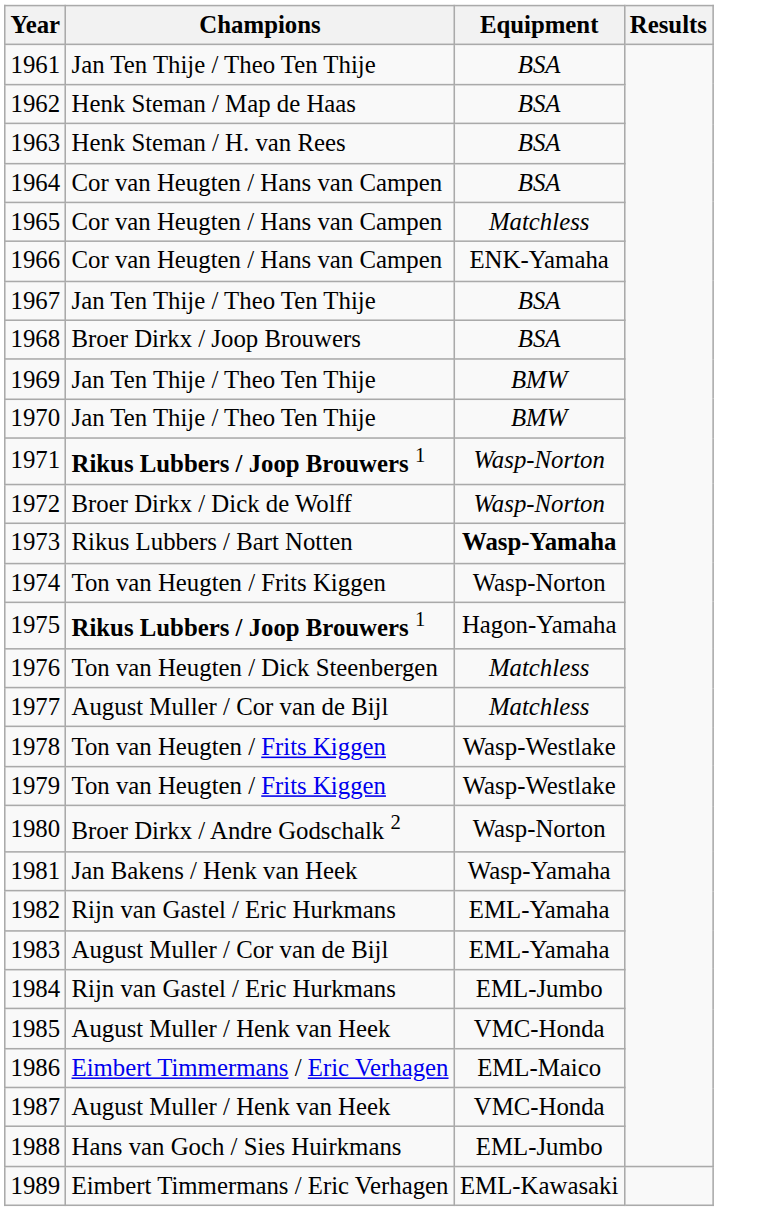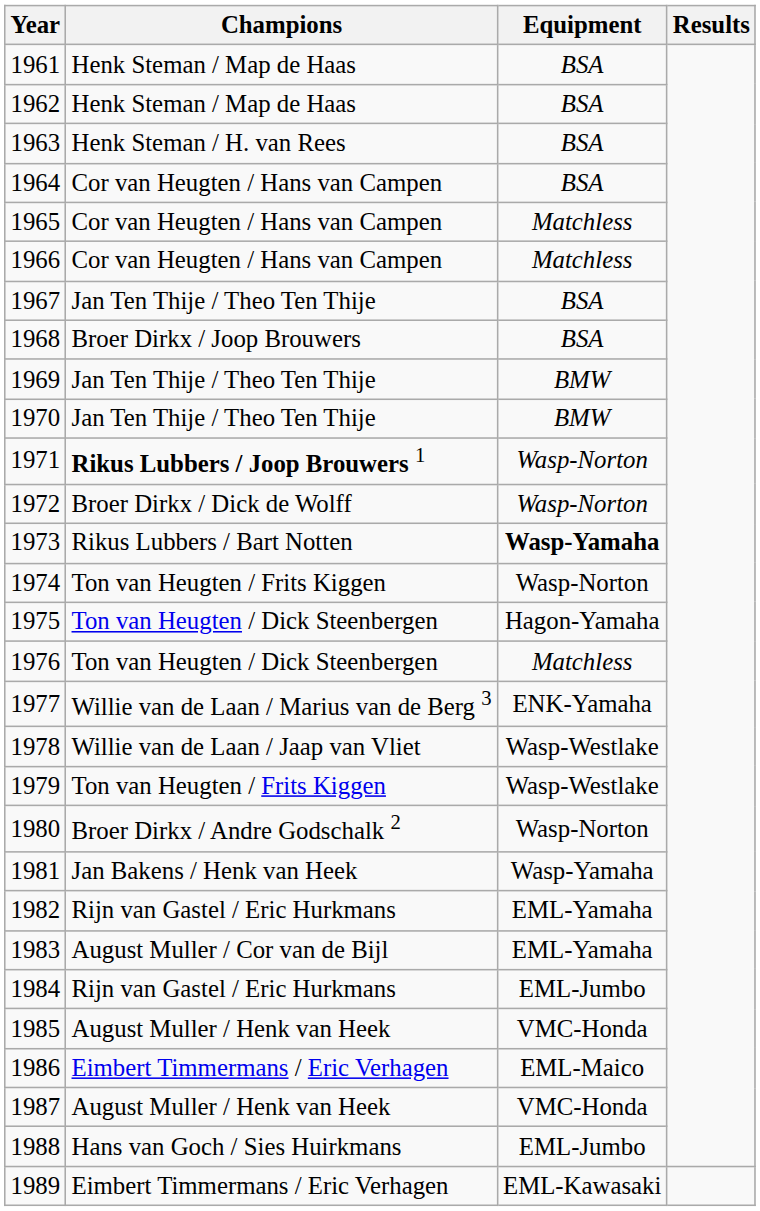(224, 64) Jan Ten Thije / Theo Ten Thije -> (214, 64) Henk Steman / Map de Haas
(539, 260) ENK-Yamaha -> (582, 260) Matchless
(248, 624) Rikus Lubbers / Joop Brouwers 1 -> (255, 621) Ton van Heugten / Dick Steenbergen
(230, 707) August Muller / Cor van de Bijl -> (282, 703) Willie van de Laan / Marius van de Berg 3
(539, 707) Matchless -> (582, 703) ENK-Yamaha
(229, 746) Ton van Heugten / Frits Kiggen -> (246, 746) Willie van de Laan / Jaap van Vliet
